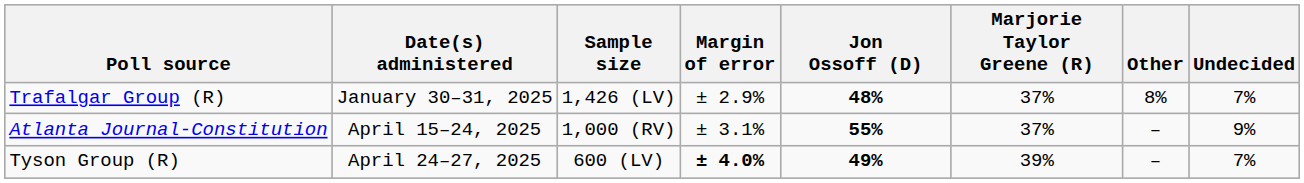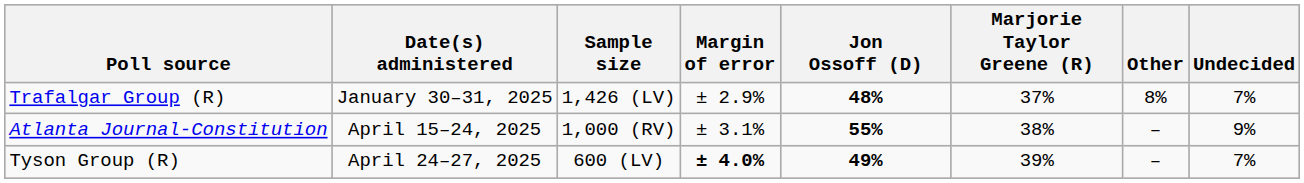(1037, 129) 37% -> (1037, 129) 38%
